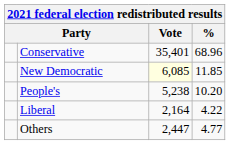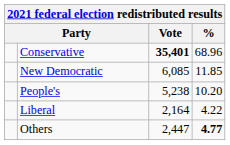(173, 52) normal -> (173, 52) bold
(176, 71) lightyellow background -> (176, 71) no background
(212, 129) normal -> (212, 129) bold
